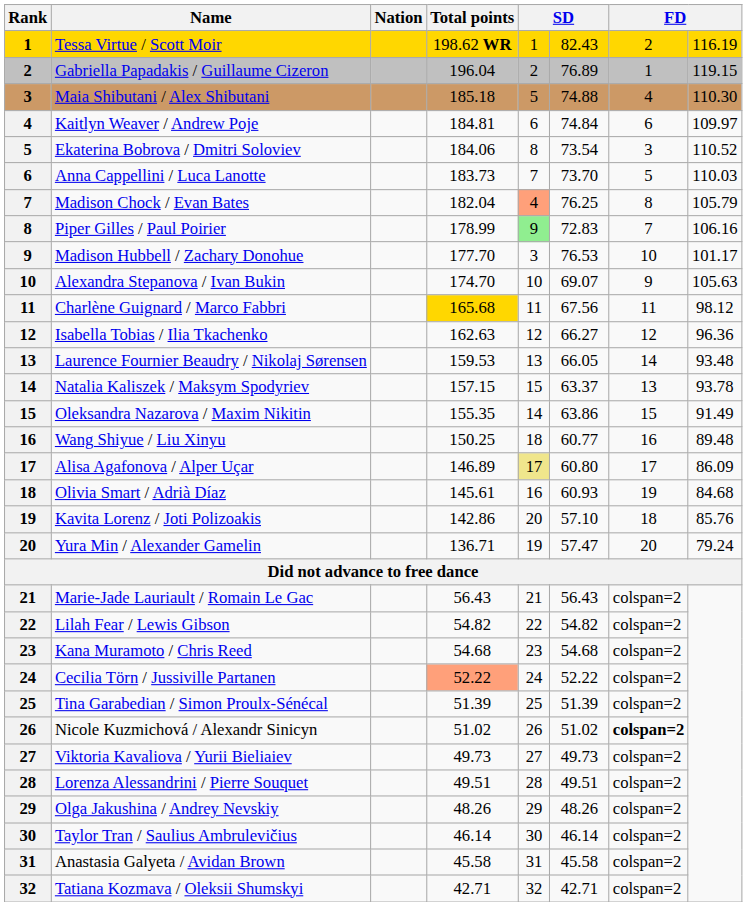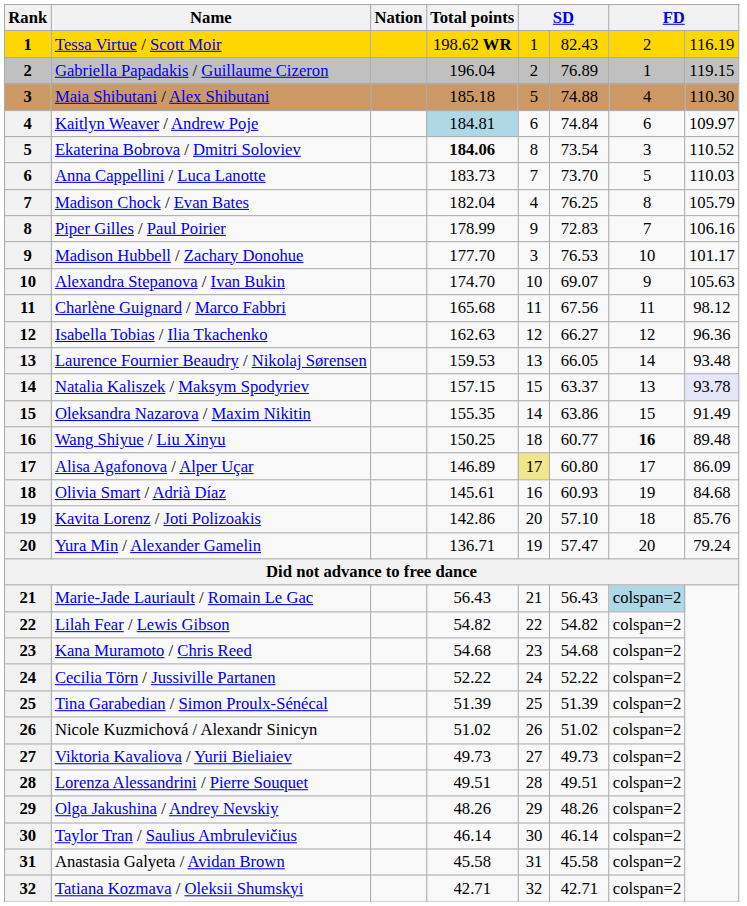(472, 123) no background -> (472, 123) lightblue background
(472, 149) normal -> (472, 149) bold
(534, 202) lightsalmon background -> (534, 202) no background
(534, 228) lightgreen background -> (534, 228) no background
(472, 307) gold background -> (472, 307) no background
(715, 387) no background -> (712, 387) lavender background
(648, 439) normal -> (647, 439) bold
(647, 598) no background -> (647, 598) lightblue background
(472, 677) lightsalmon background -> (472, 677) no background
(648, 730) bold -> (647, 730) normal
